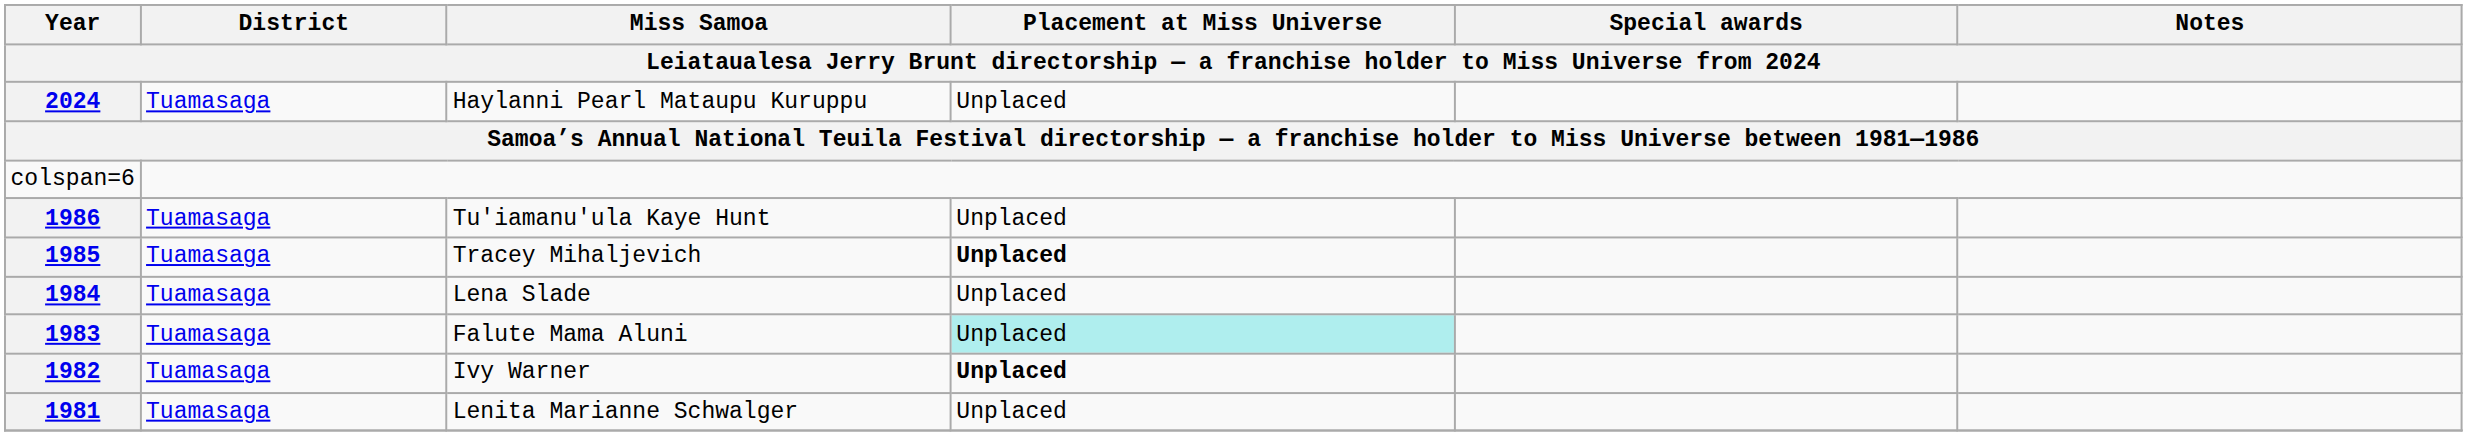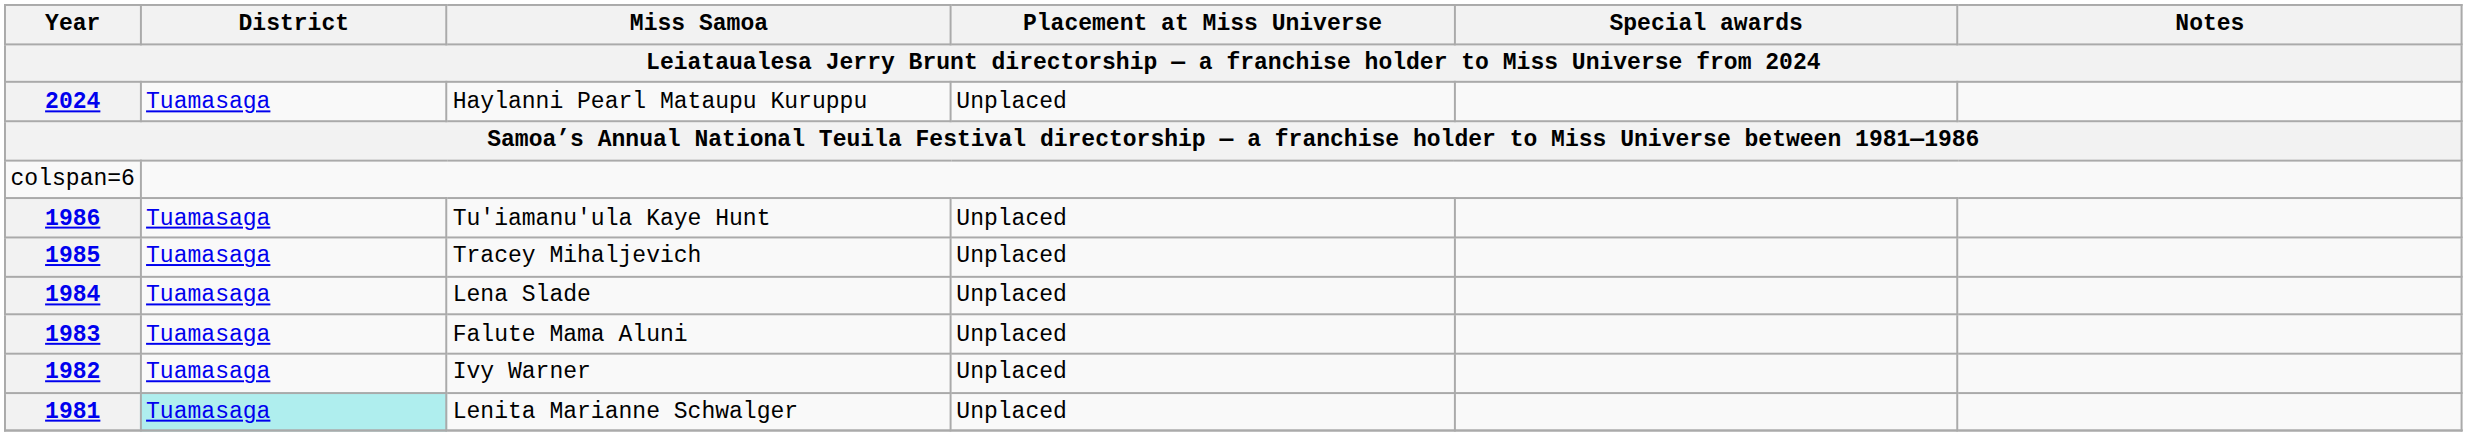(1012, 256) bold -> (1012, 256) normal
(1012, 334) paleturquoise background -> (1012, 334) no background
(1012, 373) bold -> (1012, 373) normal
(208, 411) no background -> (208, 411) paleturquoise background
